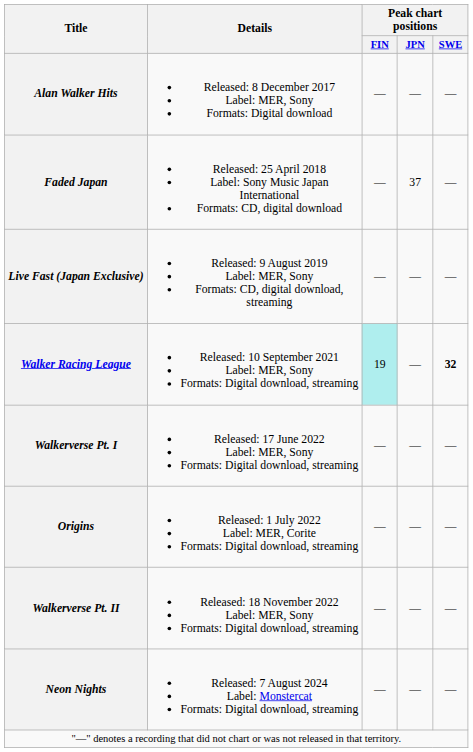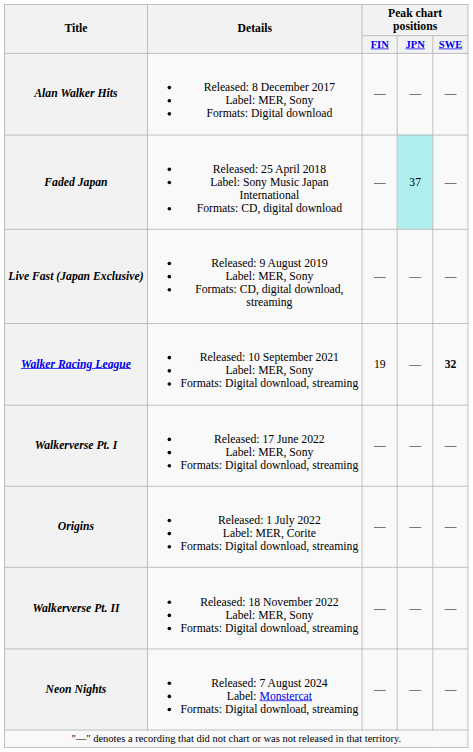(415, 182) no background -> (415, 182) paleturquoise background
(380, 364) paleturquoise background -> (380, 364) no background
